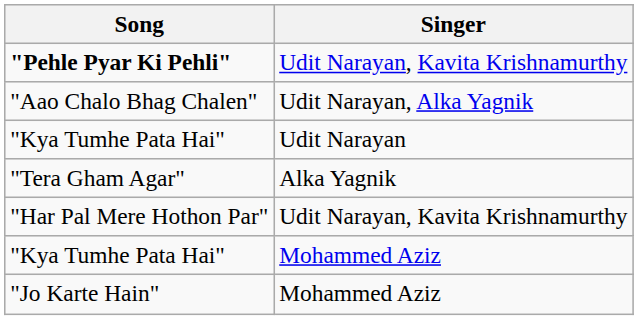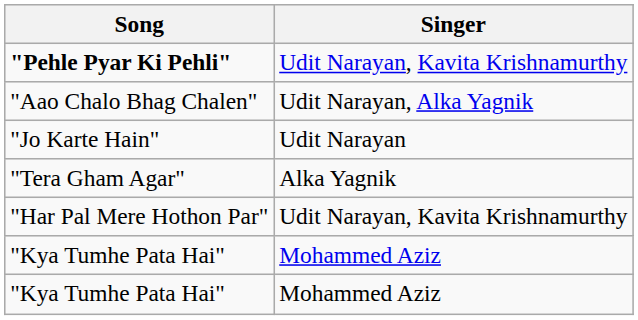(118, 139) "Kya Tumhe Pata Hai" -> (85, 139) "Jo Karte Hain"
(85, 294) "Jo Karte Hain" -> (118, 294) "Kya Tumhe Pata Hai"
